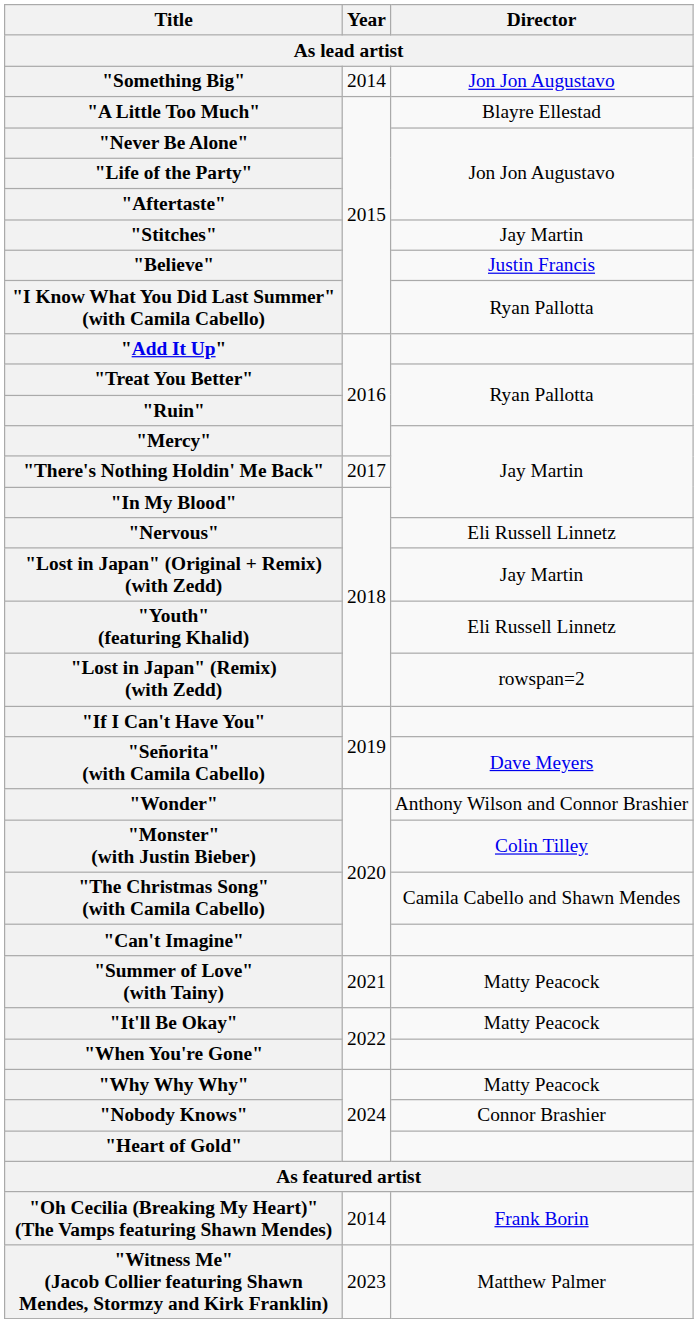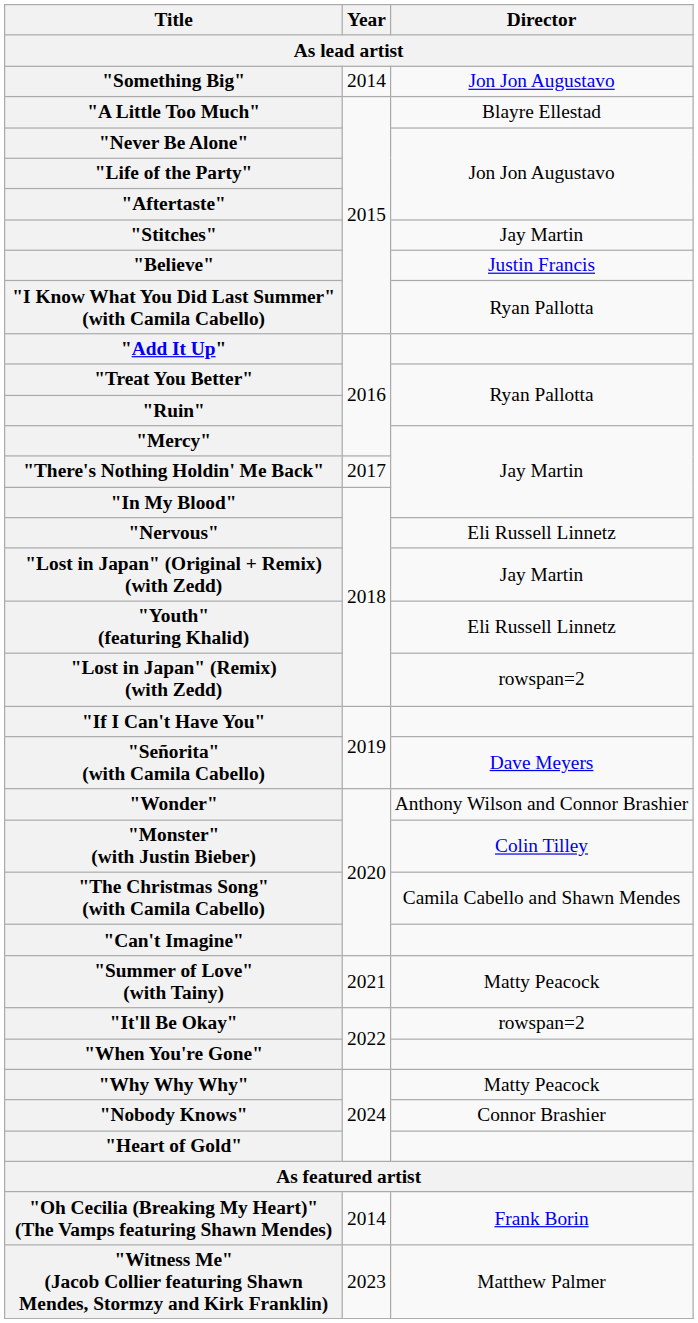(542, 1023) Matty Peacock -> (542, 1023) rowspan=2
